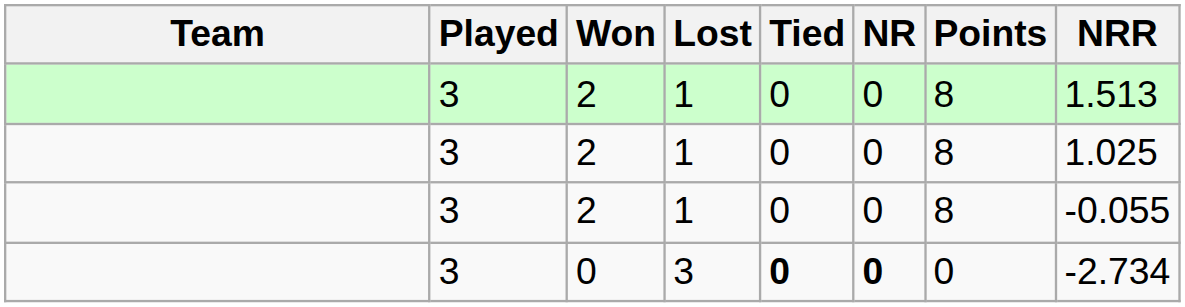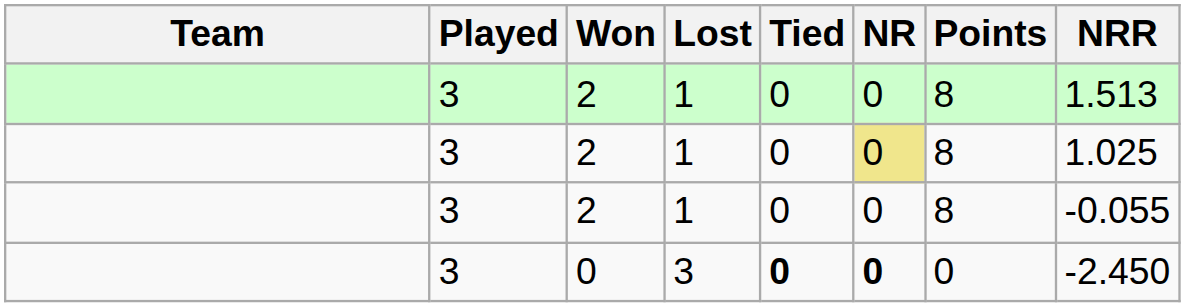(873, 152) no background -> (873, 152) khaki background
(1117, 270) -2.734 -> (1117, 270) -2.450
